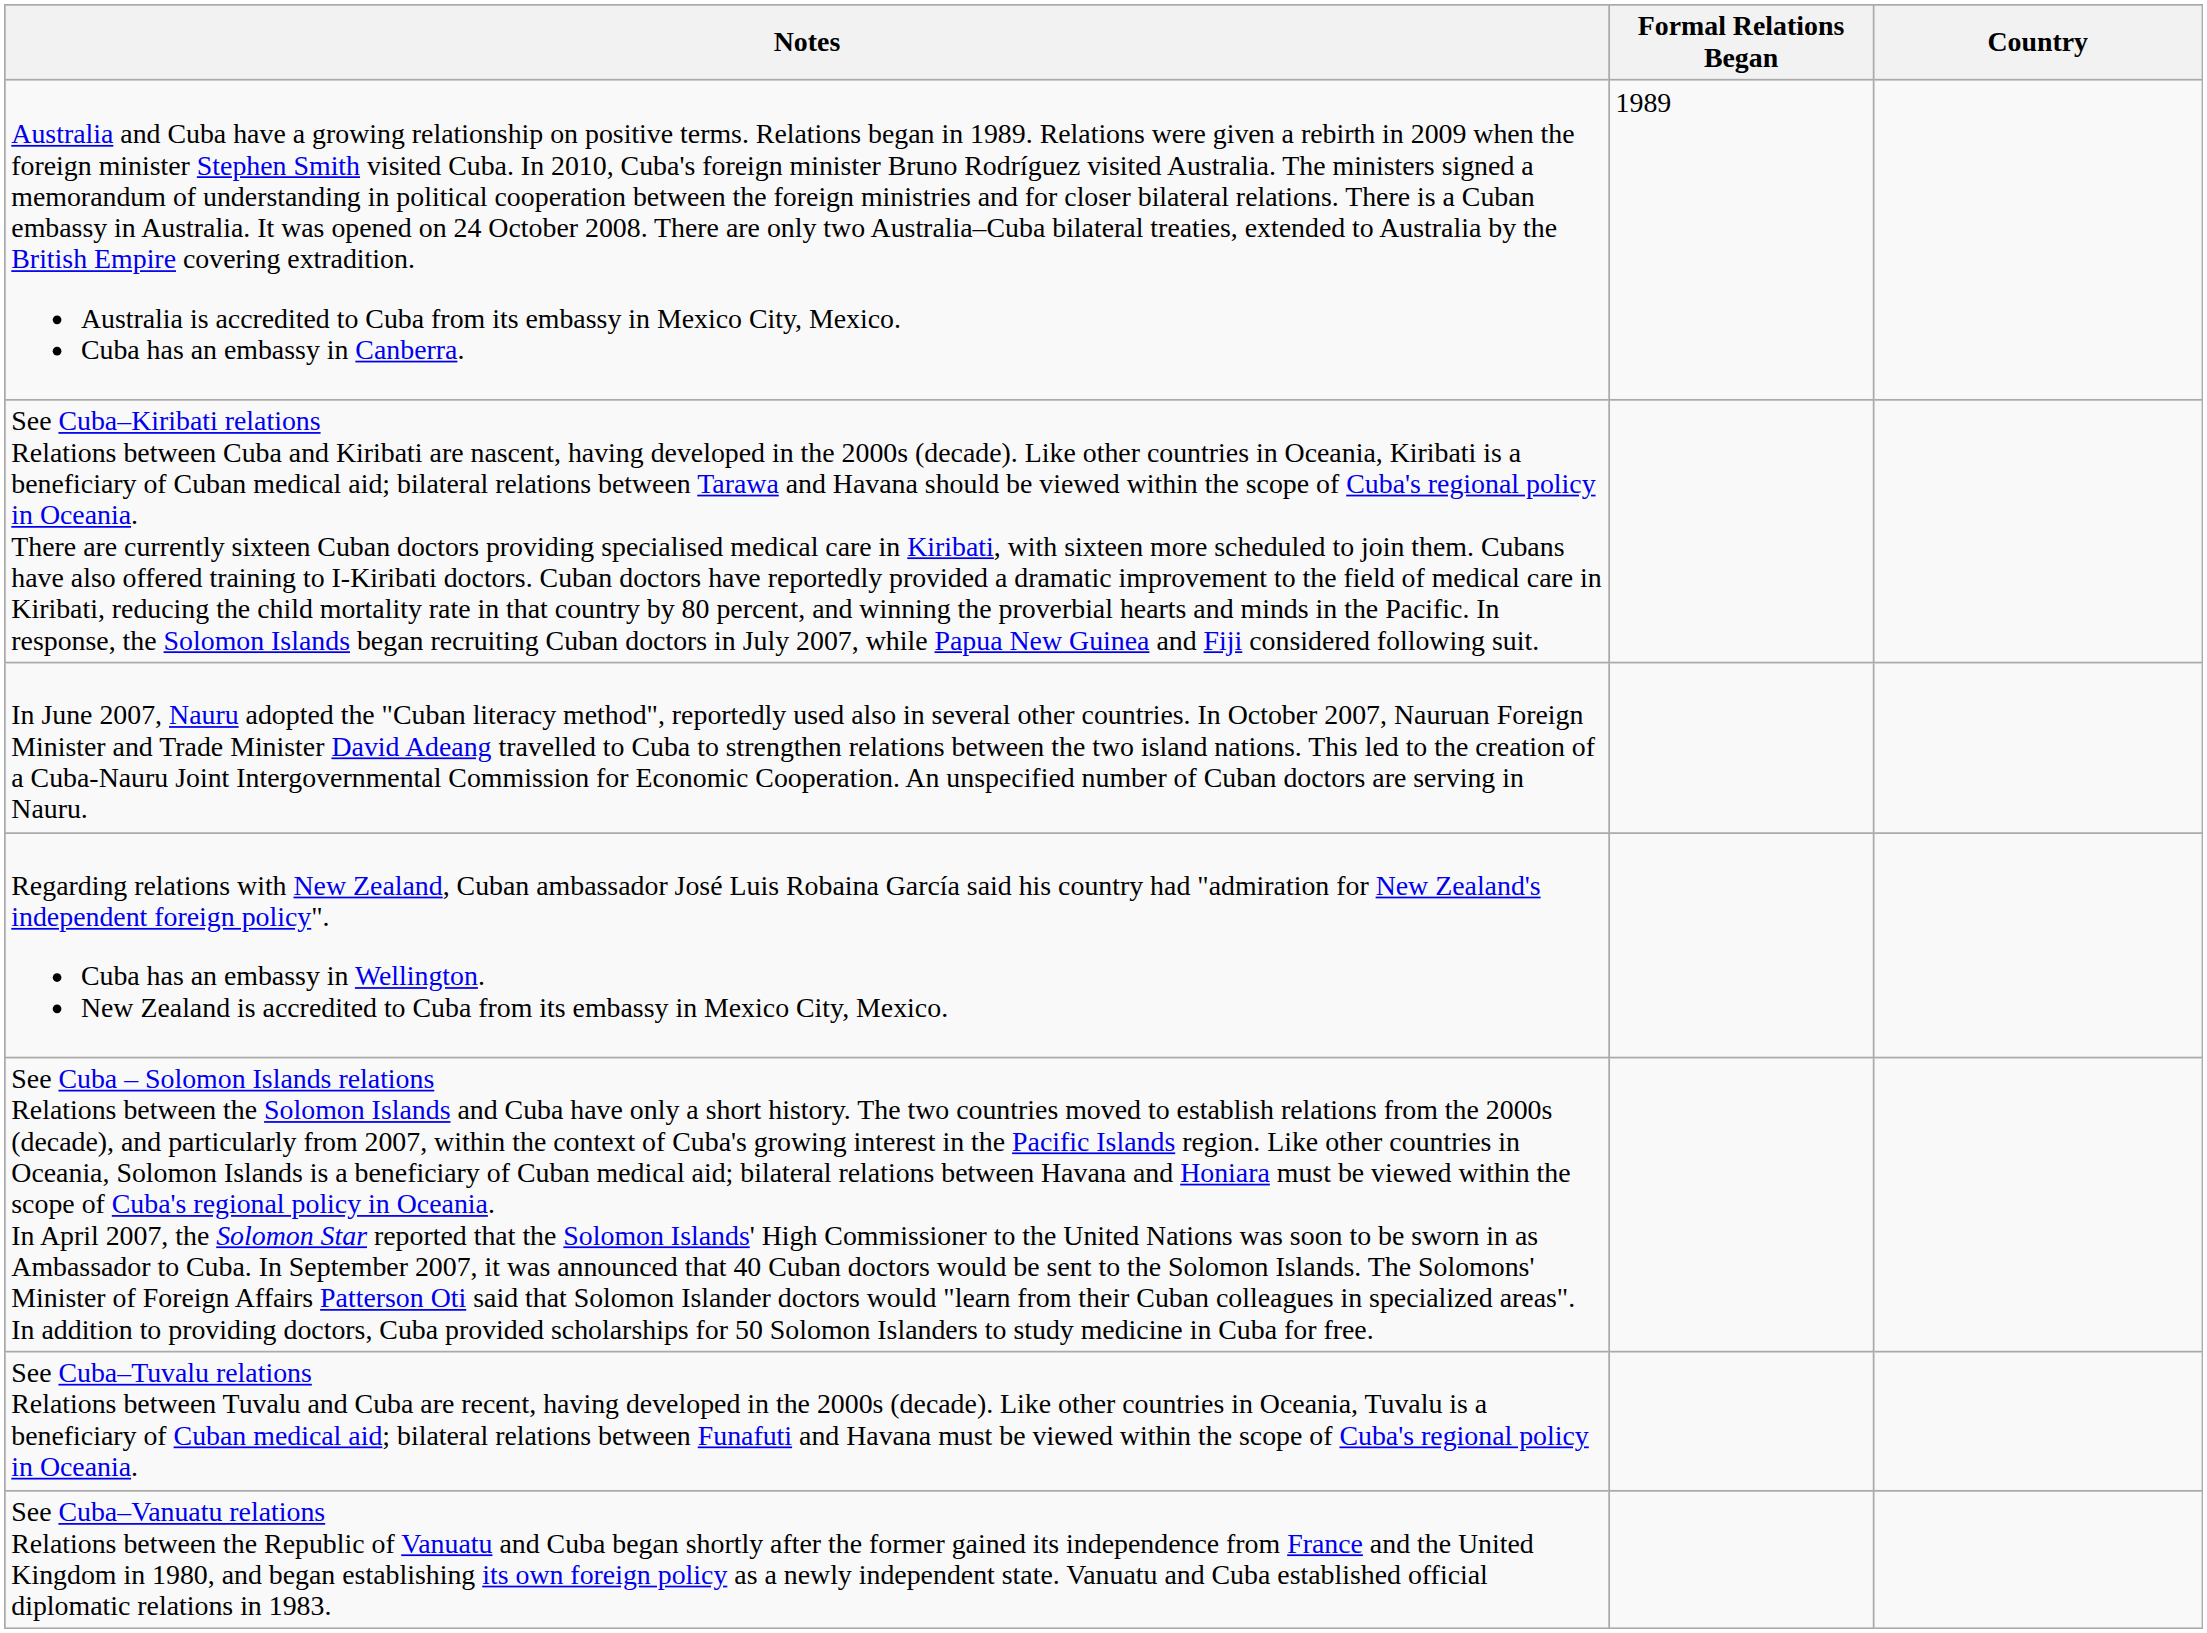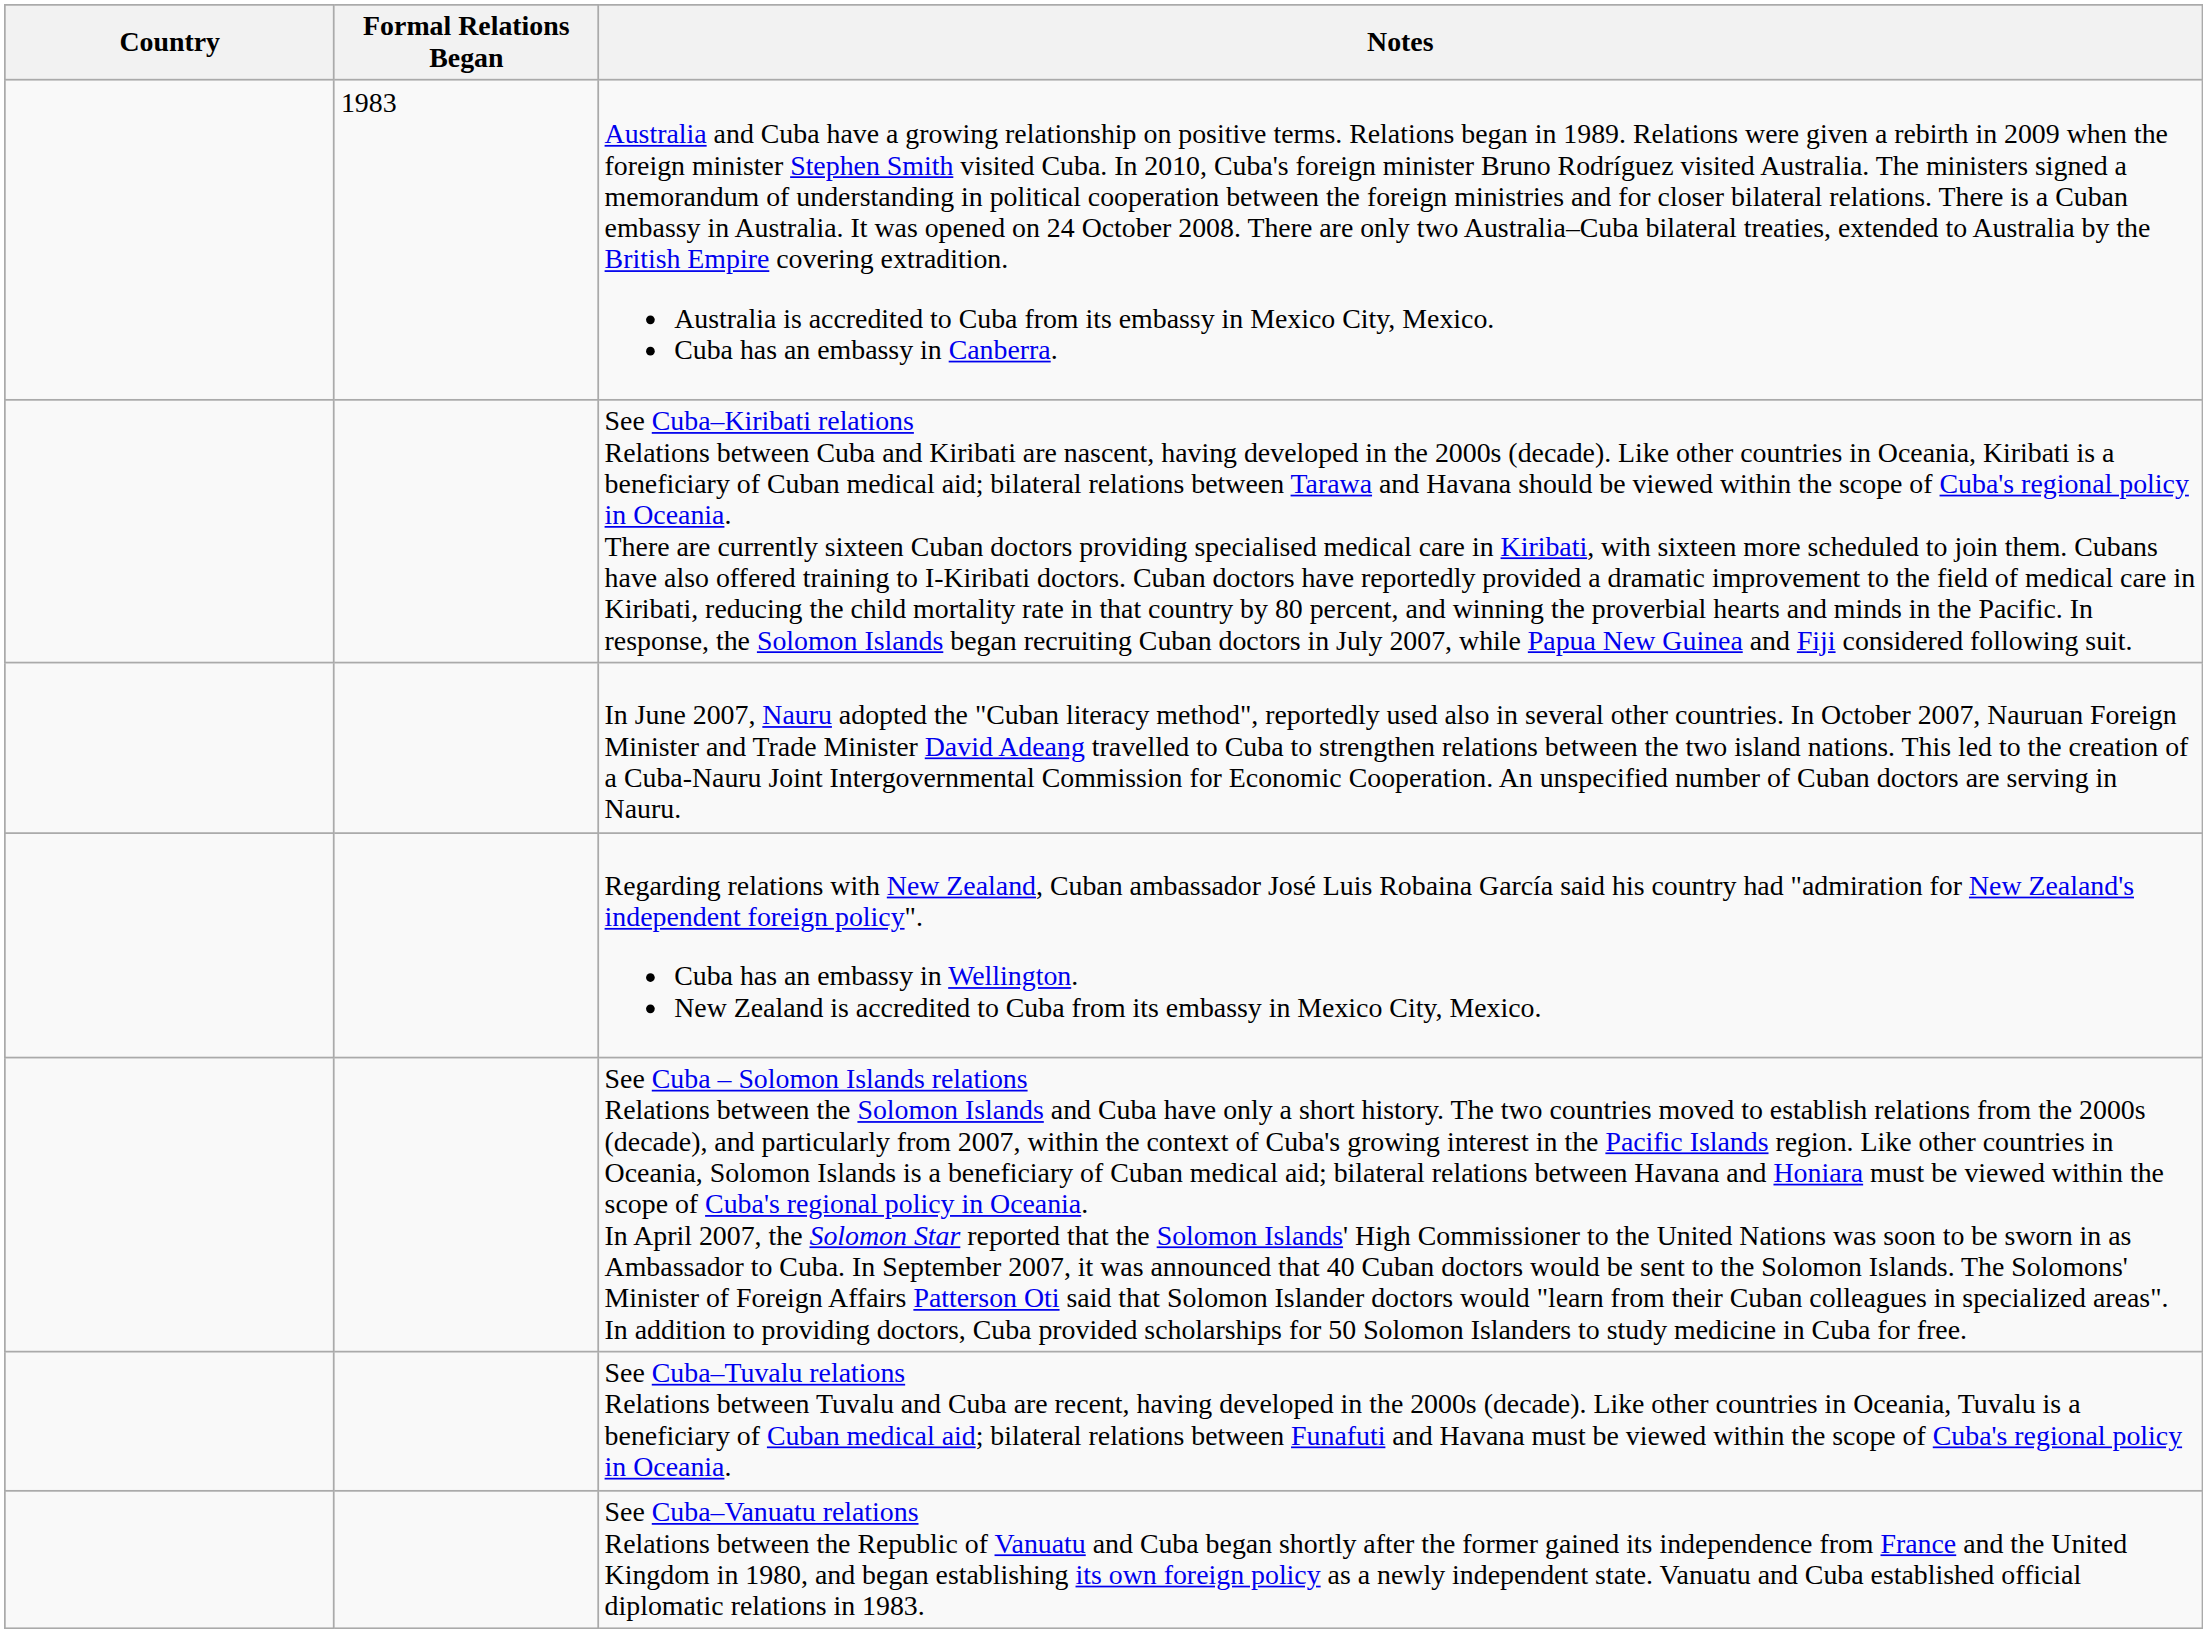columns swapped: (2038, 42) <-> (807, 42)
(1643, 102) 1989 -> (369, 102) 1983
